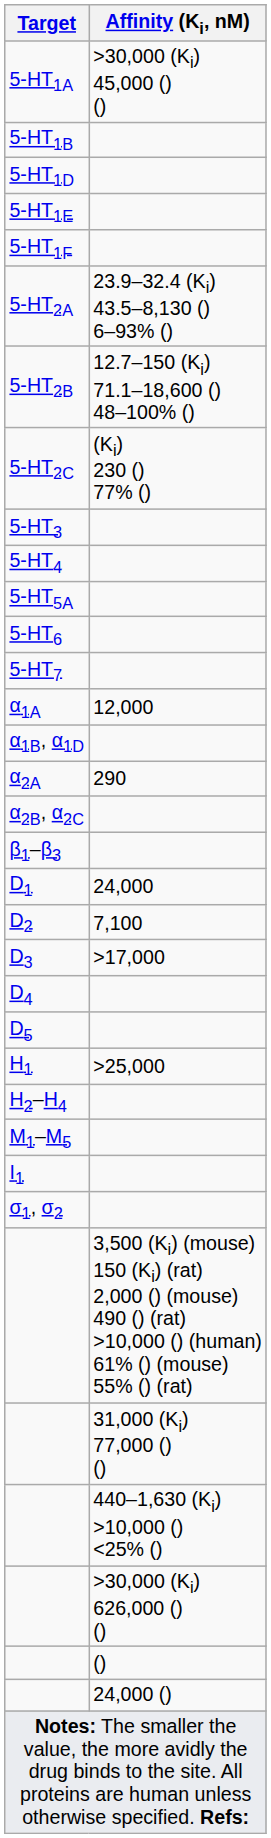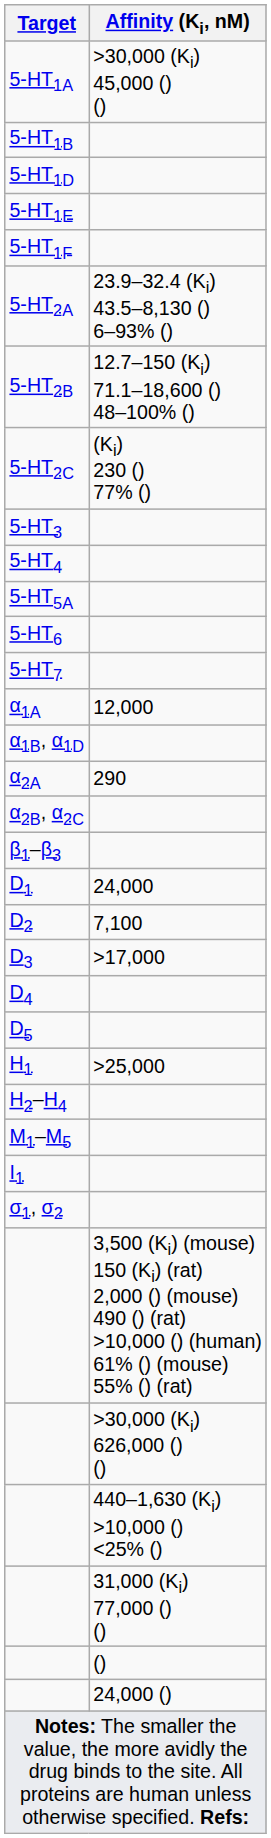(141, 1444) 31,000 (Ki) 77,000 () () -> (147, 1444) >30,000 (Ki) 626,000 () ()
(147, 1606) >30,000 (Ki) 626,000 () () -> (141, 1606) 31,000 (Ki) 77,000 () ()
